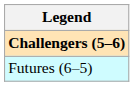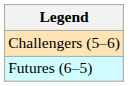(67, 43) bold -> (64, 43) normal
